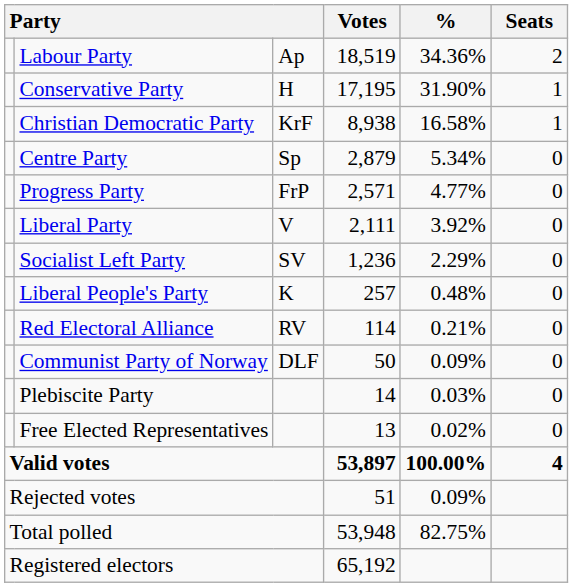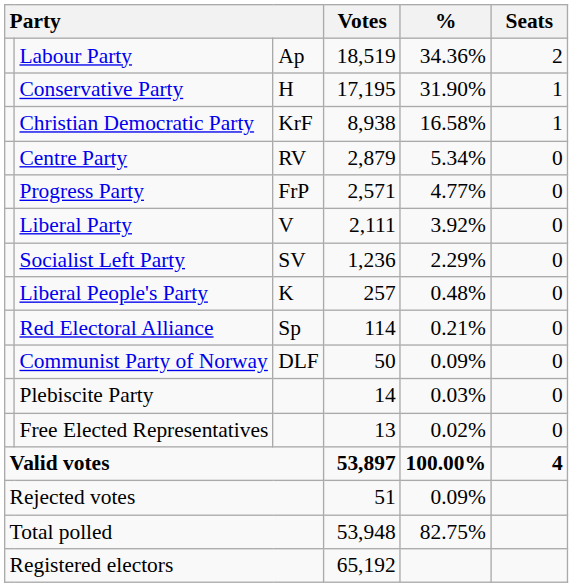(290, 157) Sp -> (292, 157) RV
(292, 327) RV -> (290, 327) Sp
